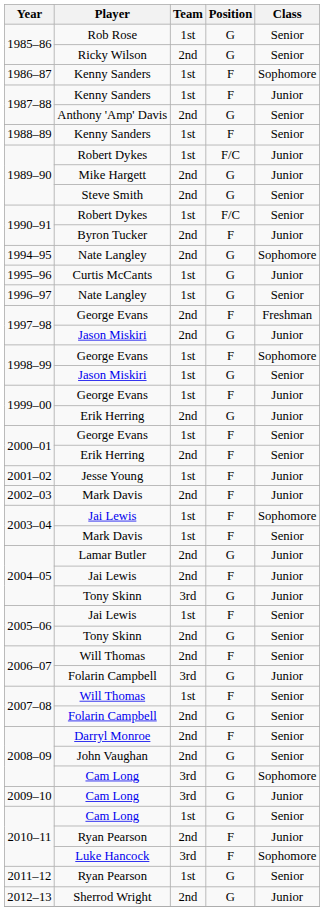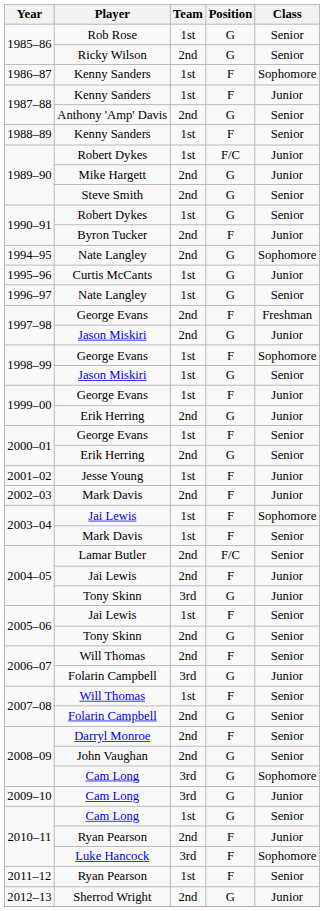(230, 214) F/C -> (230, 214) G
(230, 455) F -> (230, 455) G
(230, 555) G -> (230, 555) F/C
(287, 555) Junior -> (287, 555) Senior
(230, 876) G -> (230, 876) F
